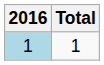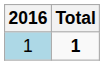(76, 45) normal -> (76, 45) bold
